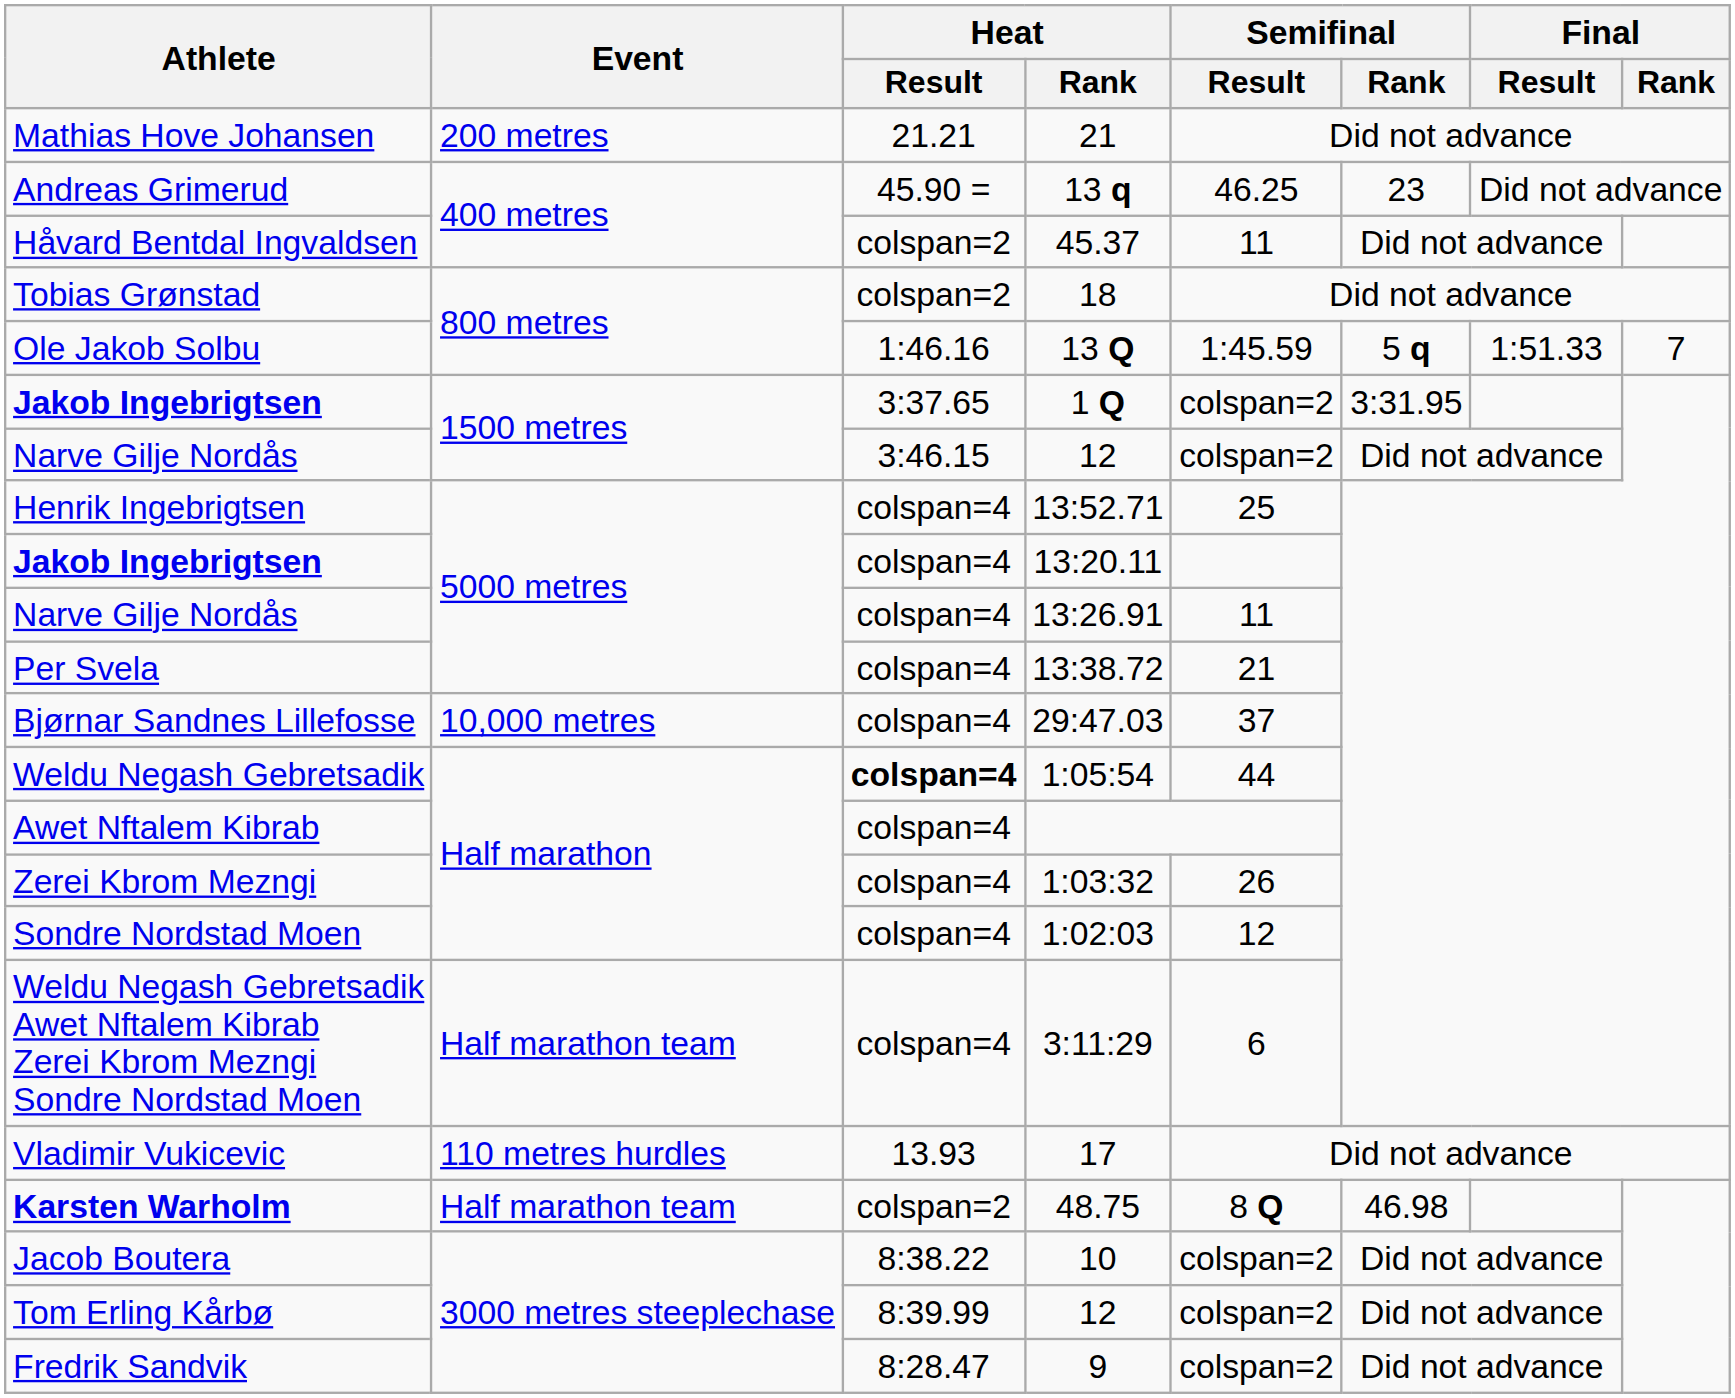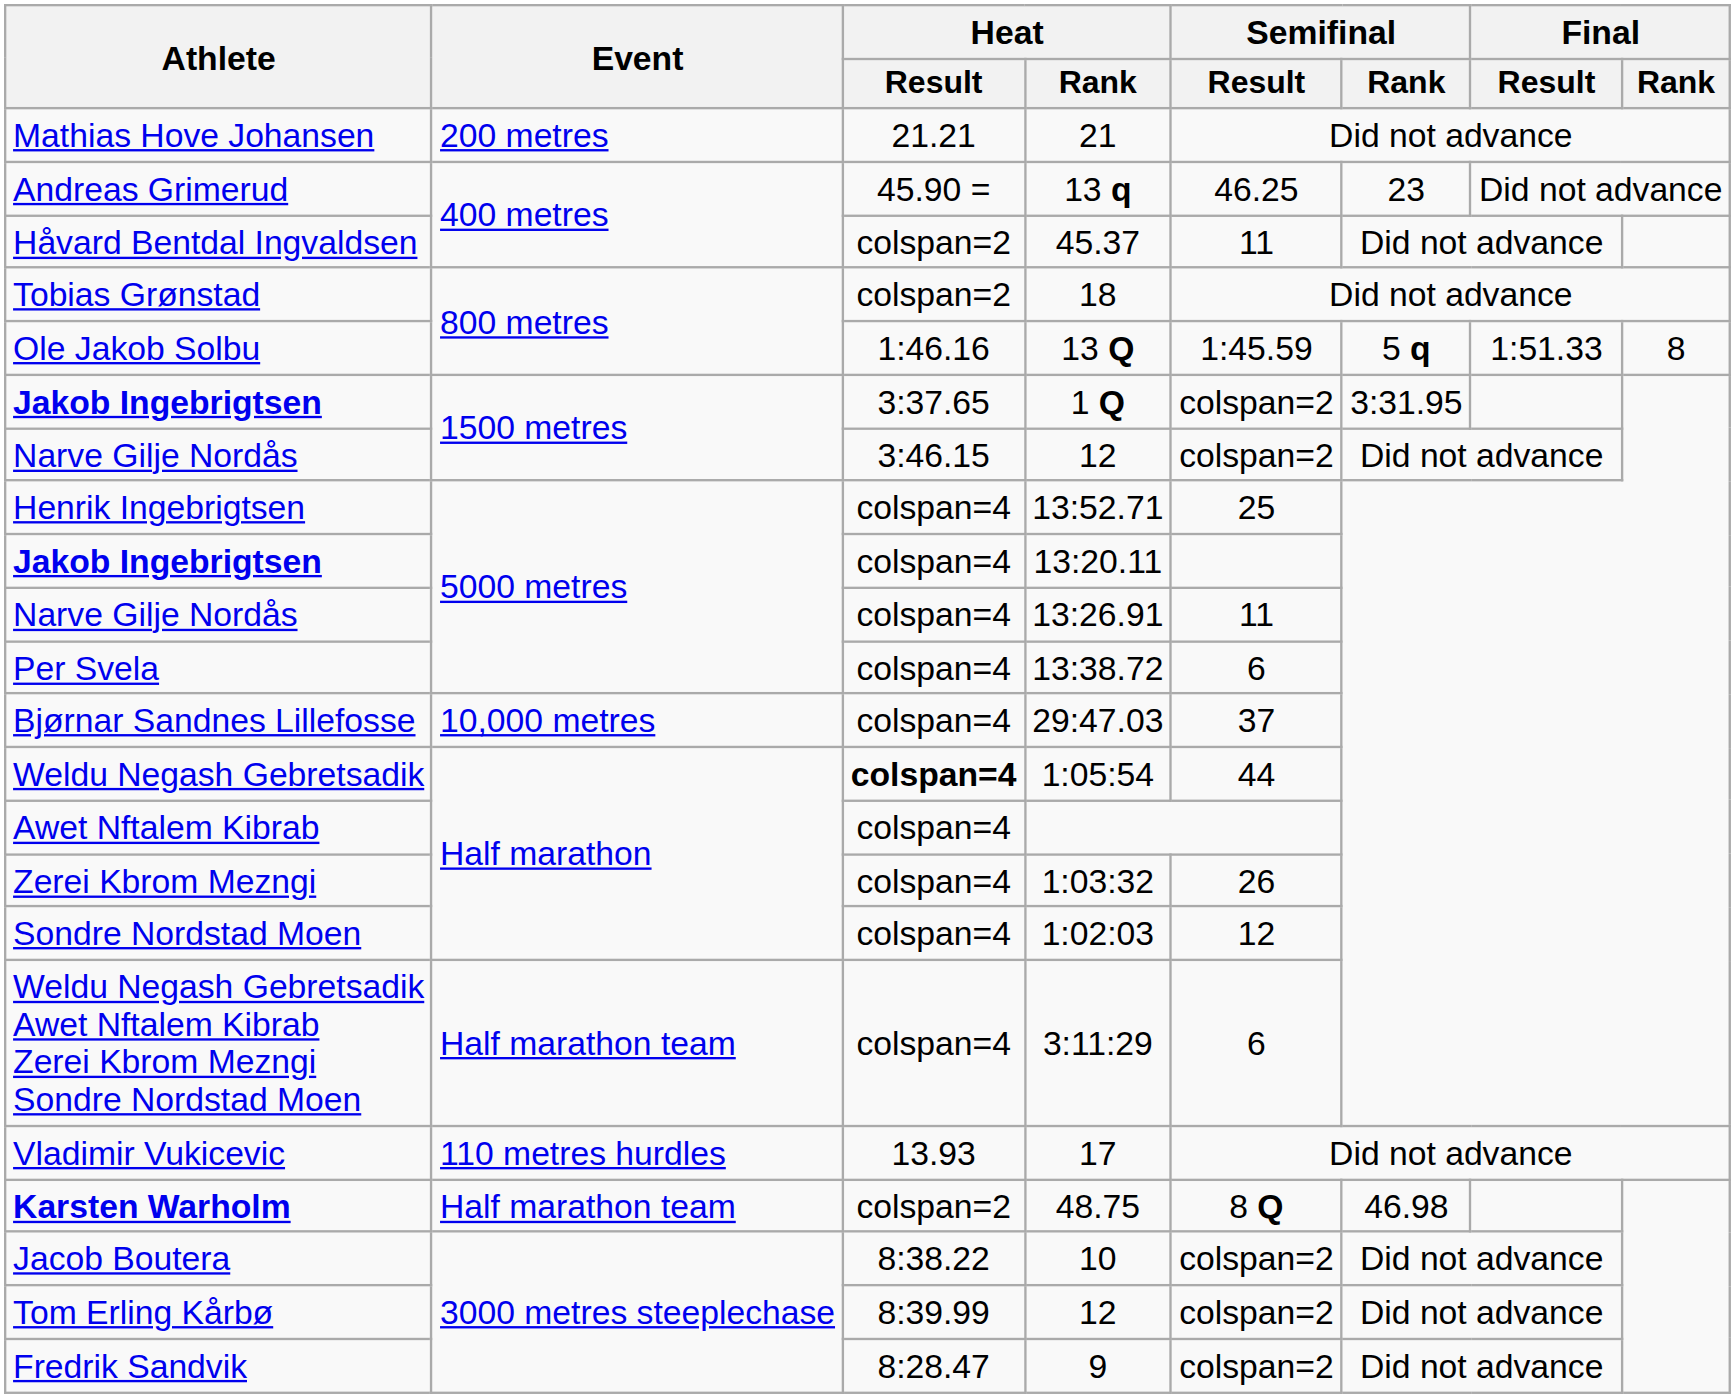(1676, 349) 7 -> (1676, 349) 8
(1256, 668) 21 -> (1256, 668) 6
